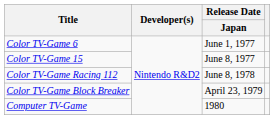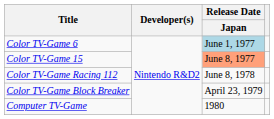(230, 43) no background -> (230, 43) lightblue background
(230, 59) no background -> (230, 59) lightsalmon background
